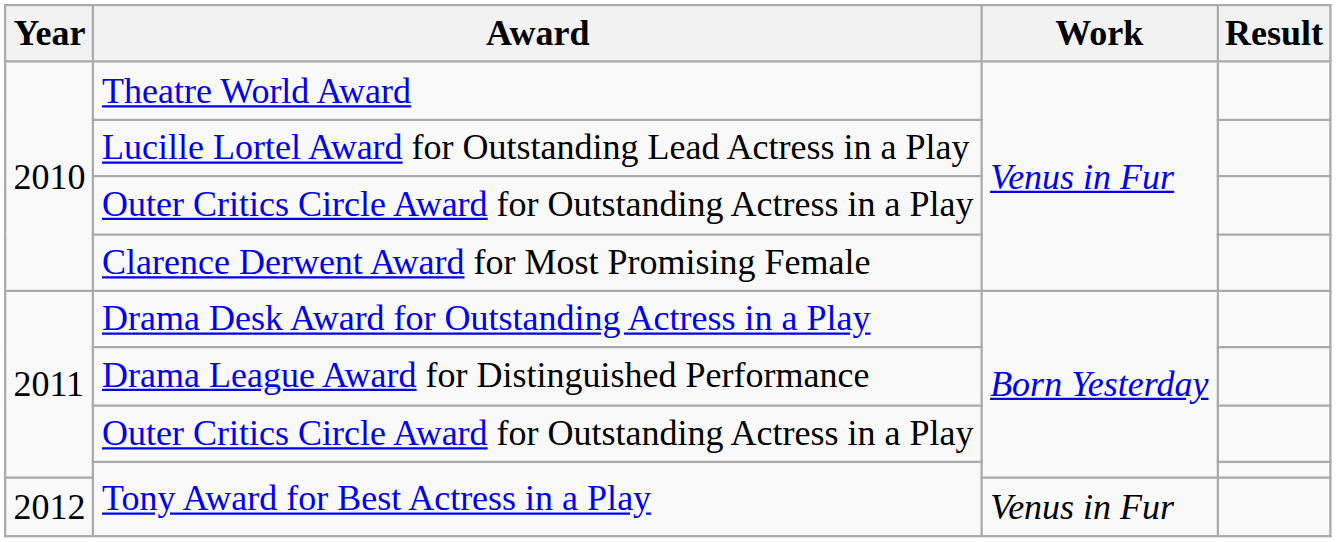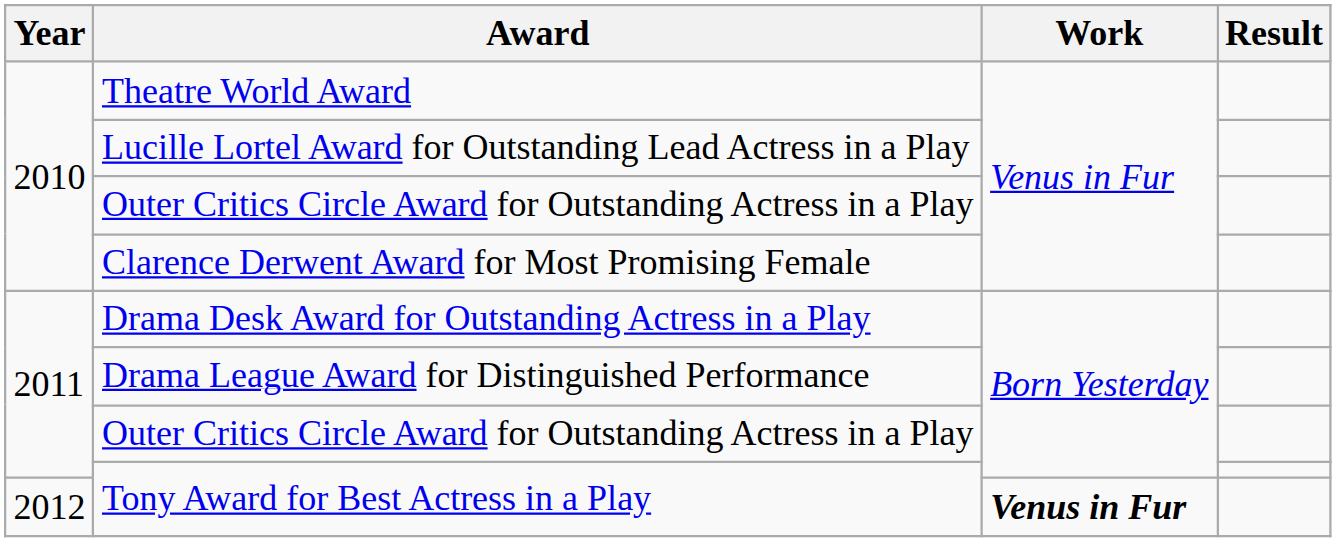(1082, 506) normal -> (1088, 506) bold
